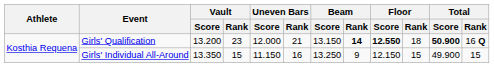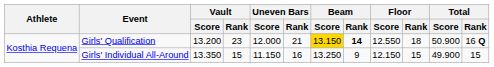(327, 41) no background -> (327, 41) gold background
(386, 41) bold -> (386, 41) normal
(446, 41) bold -> (446, 41) normal
